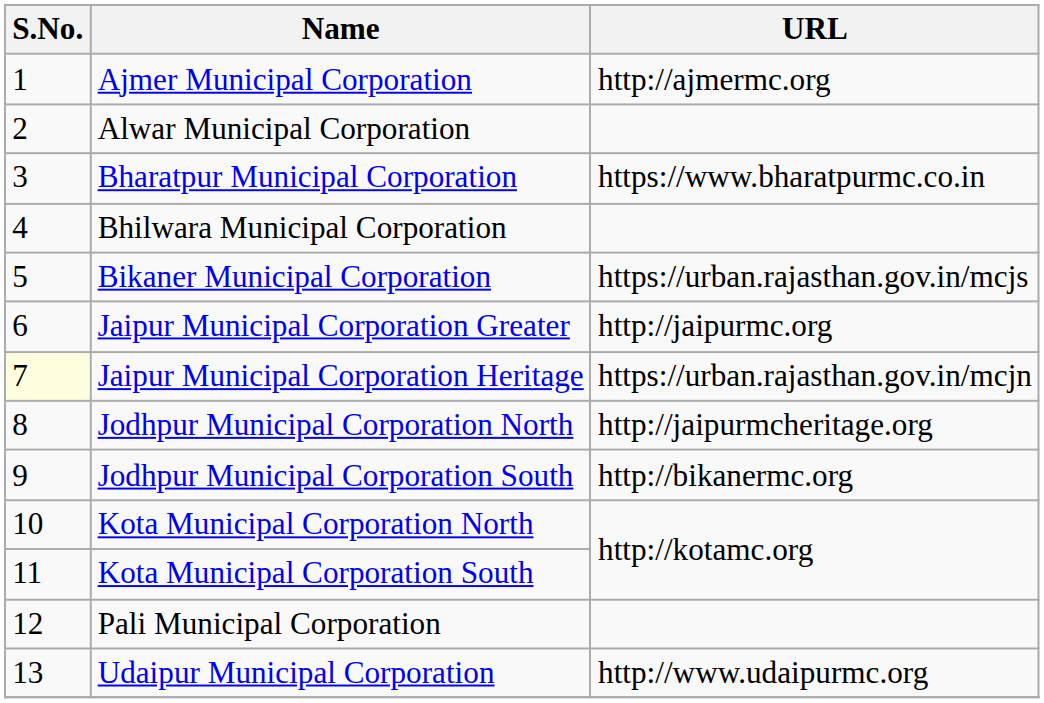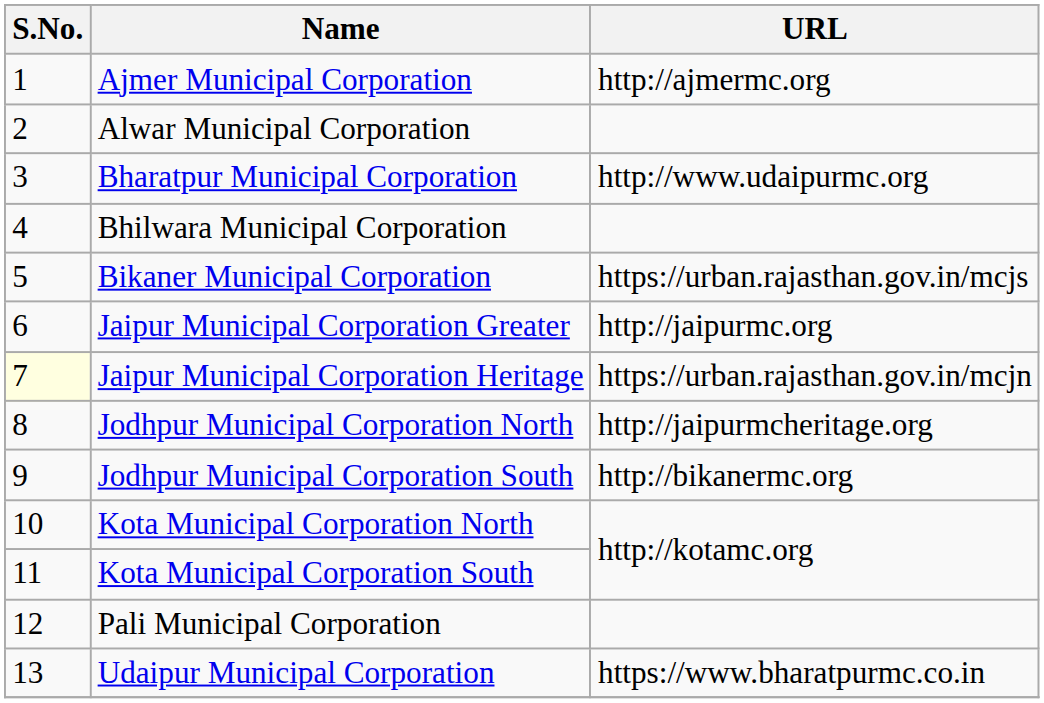(792, 177) https://www.bharatpurmc.co.in -> (763, 177) http://www.udaipurmc.org
(763, 672) http://www.udaipurmc.org -> (792, 672) https://www.bharatpurmc.co.in
